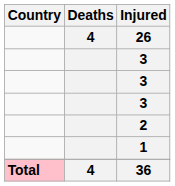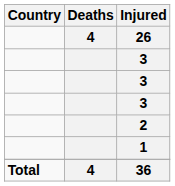(24, 170) pink background -> (24, 170) no background
